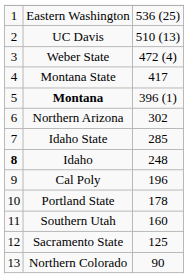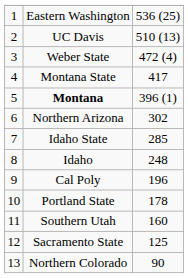(14, 159) bold -> (14, 159) normal
